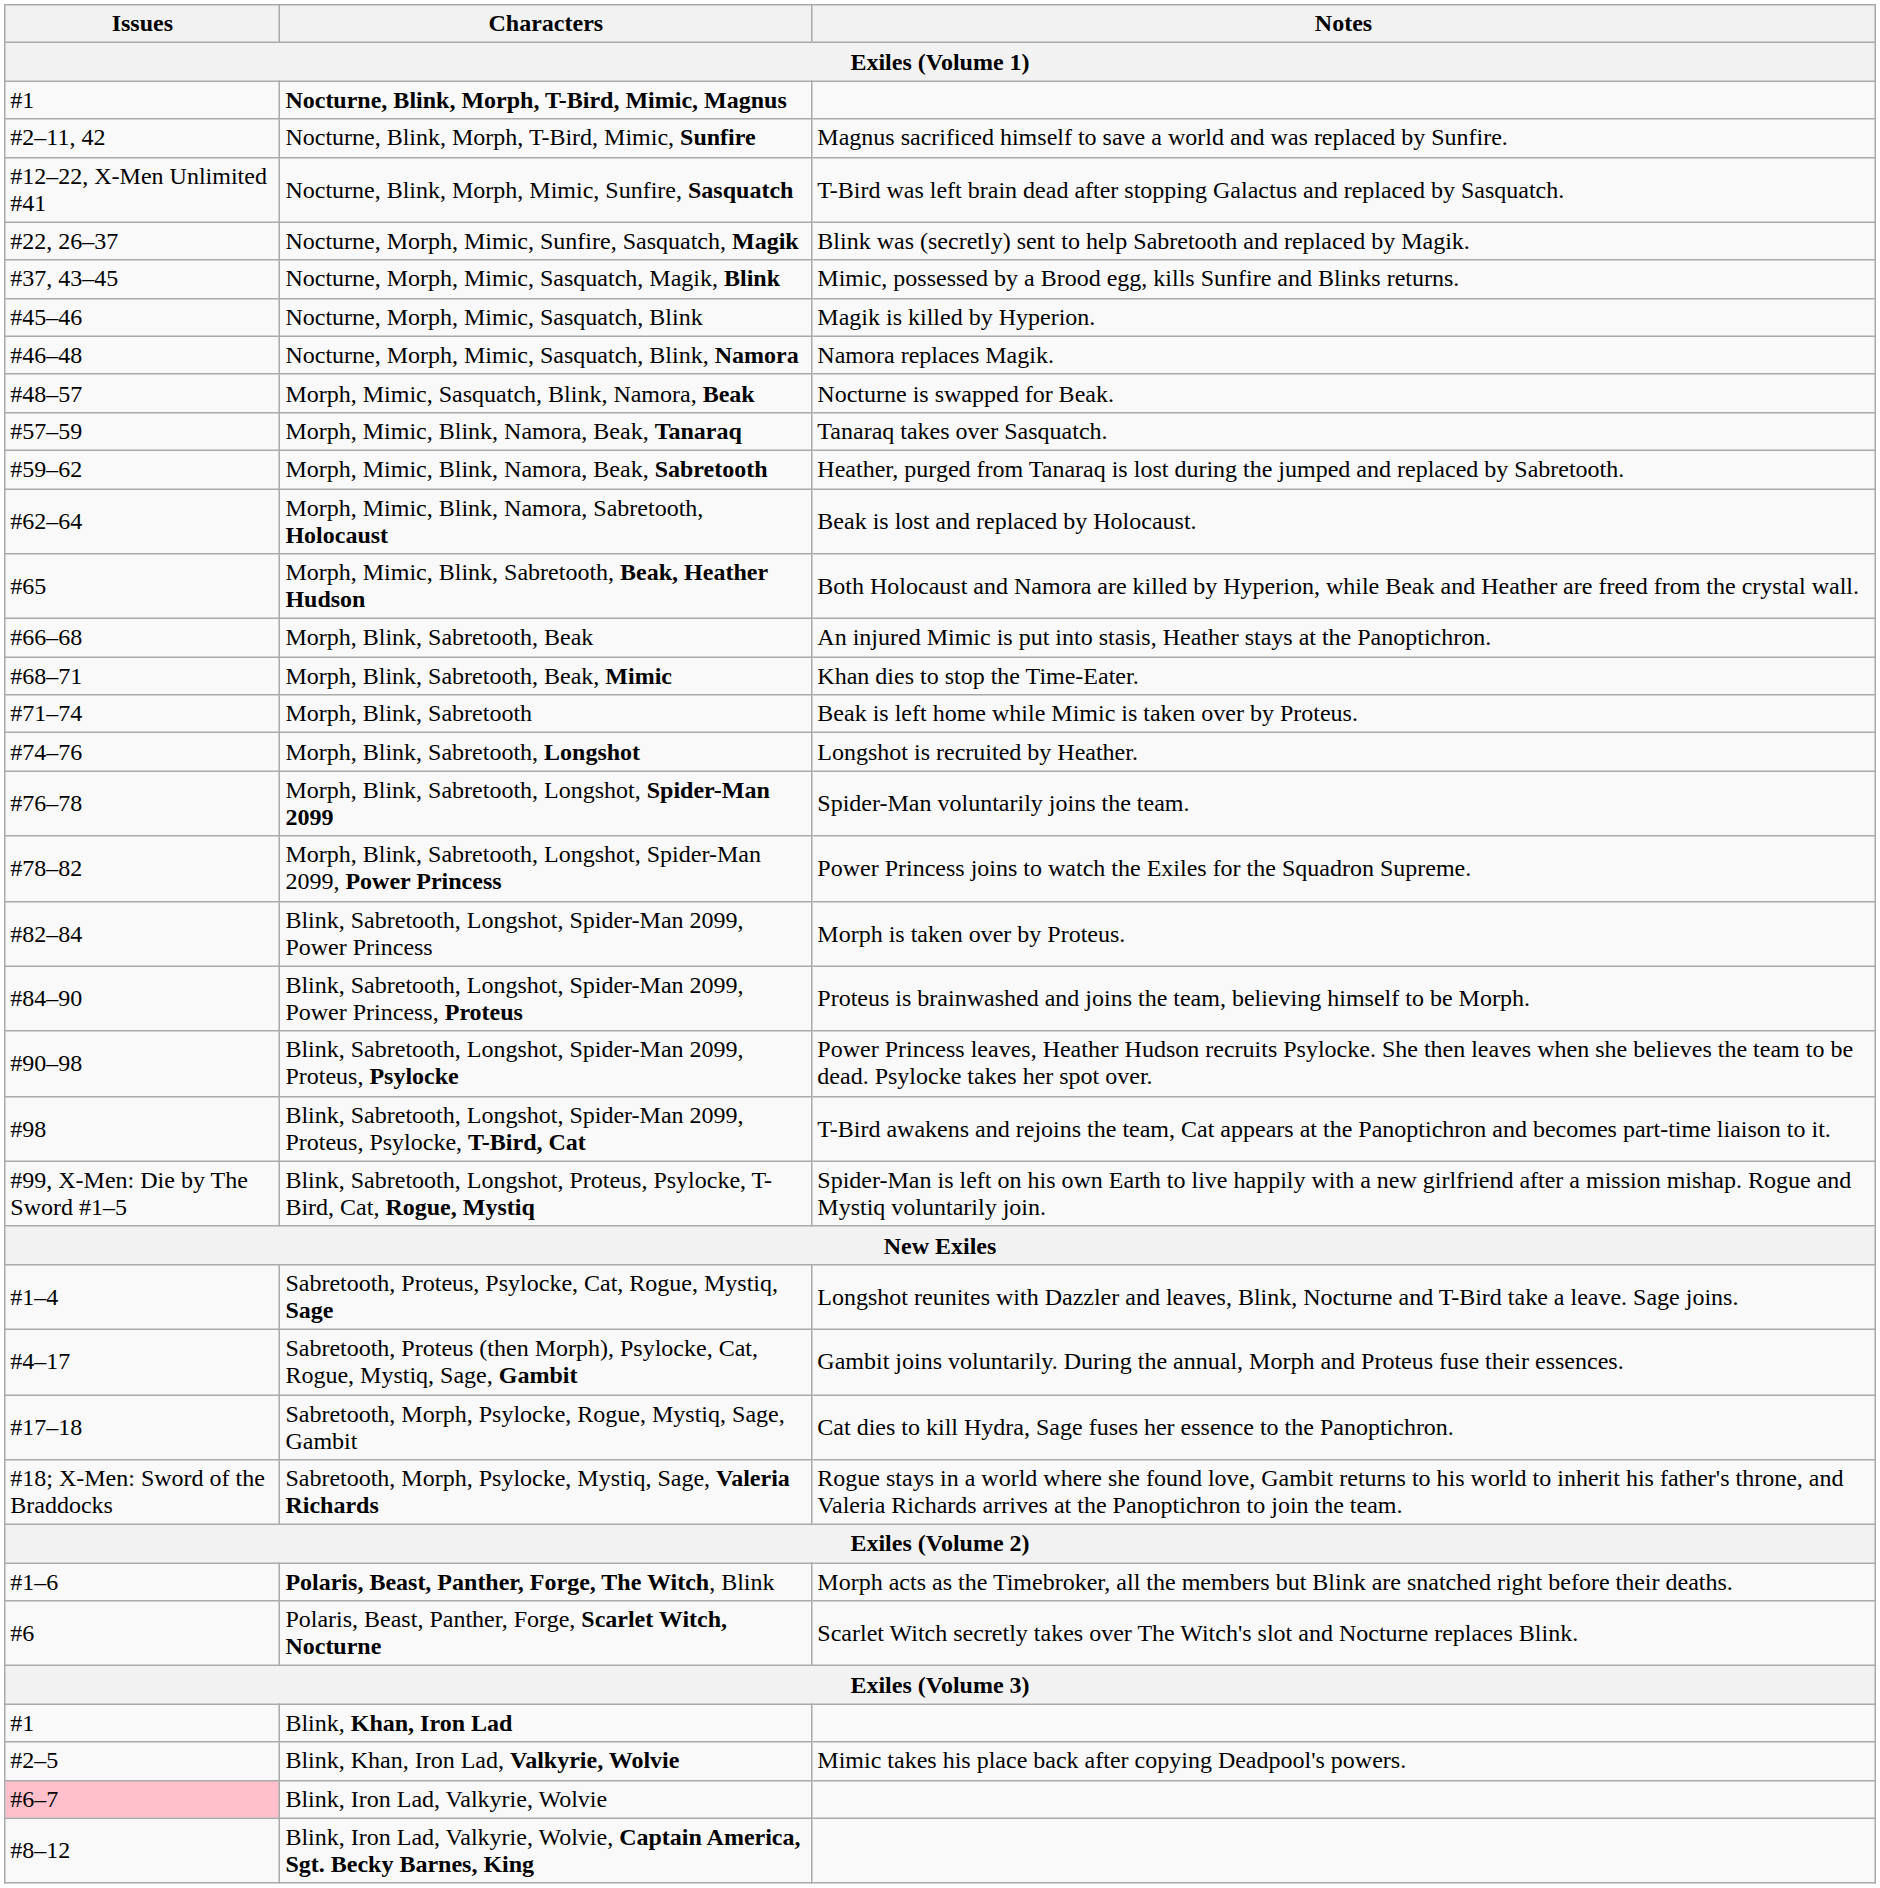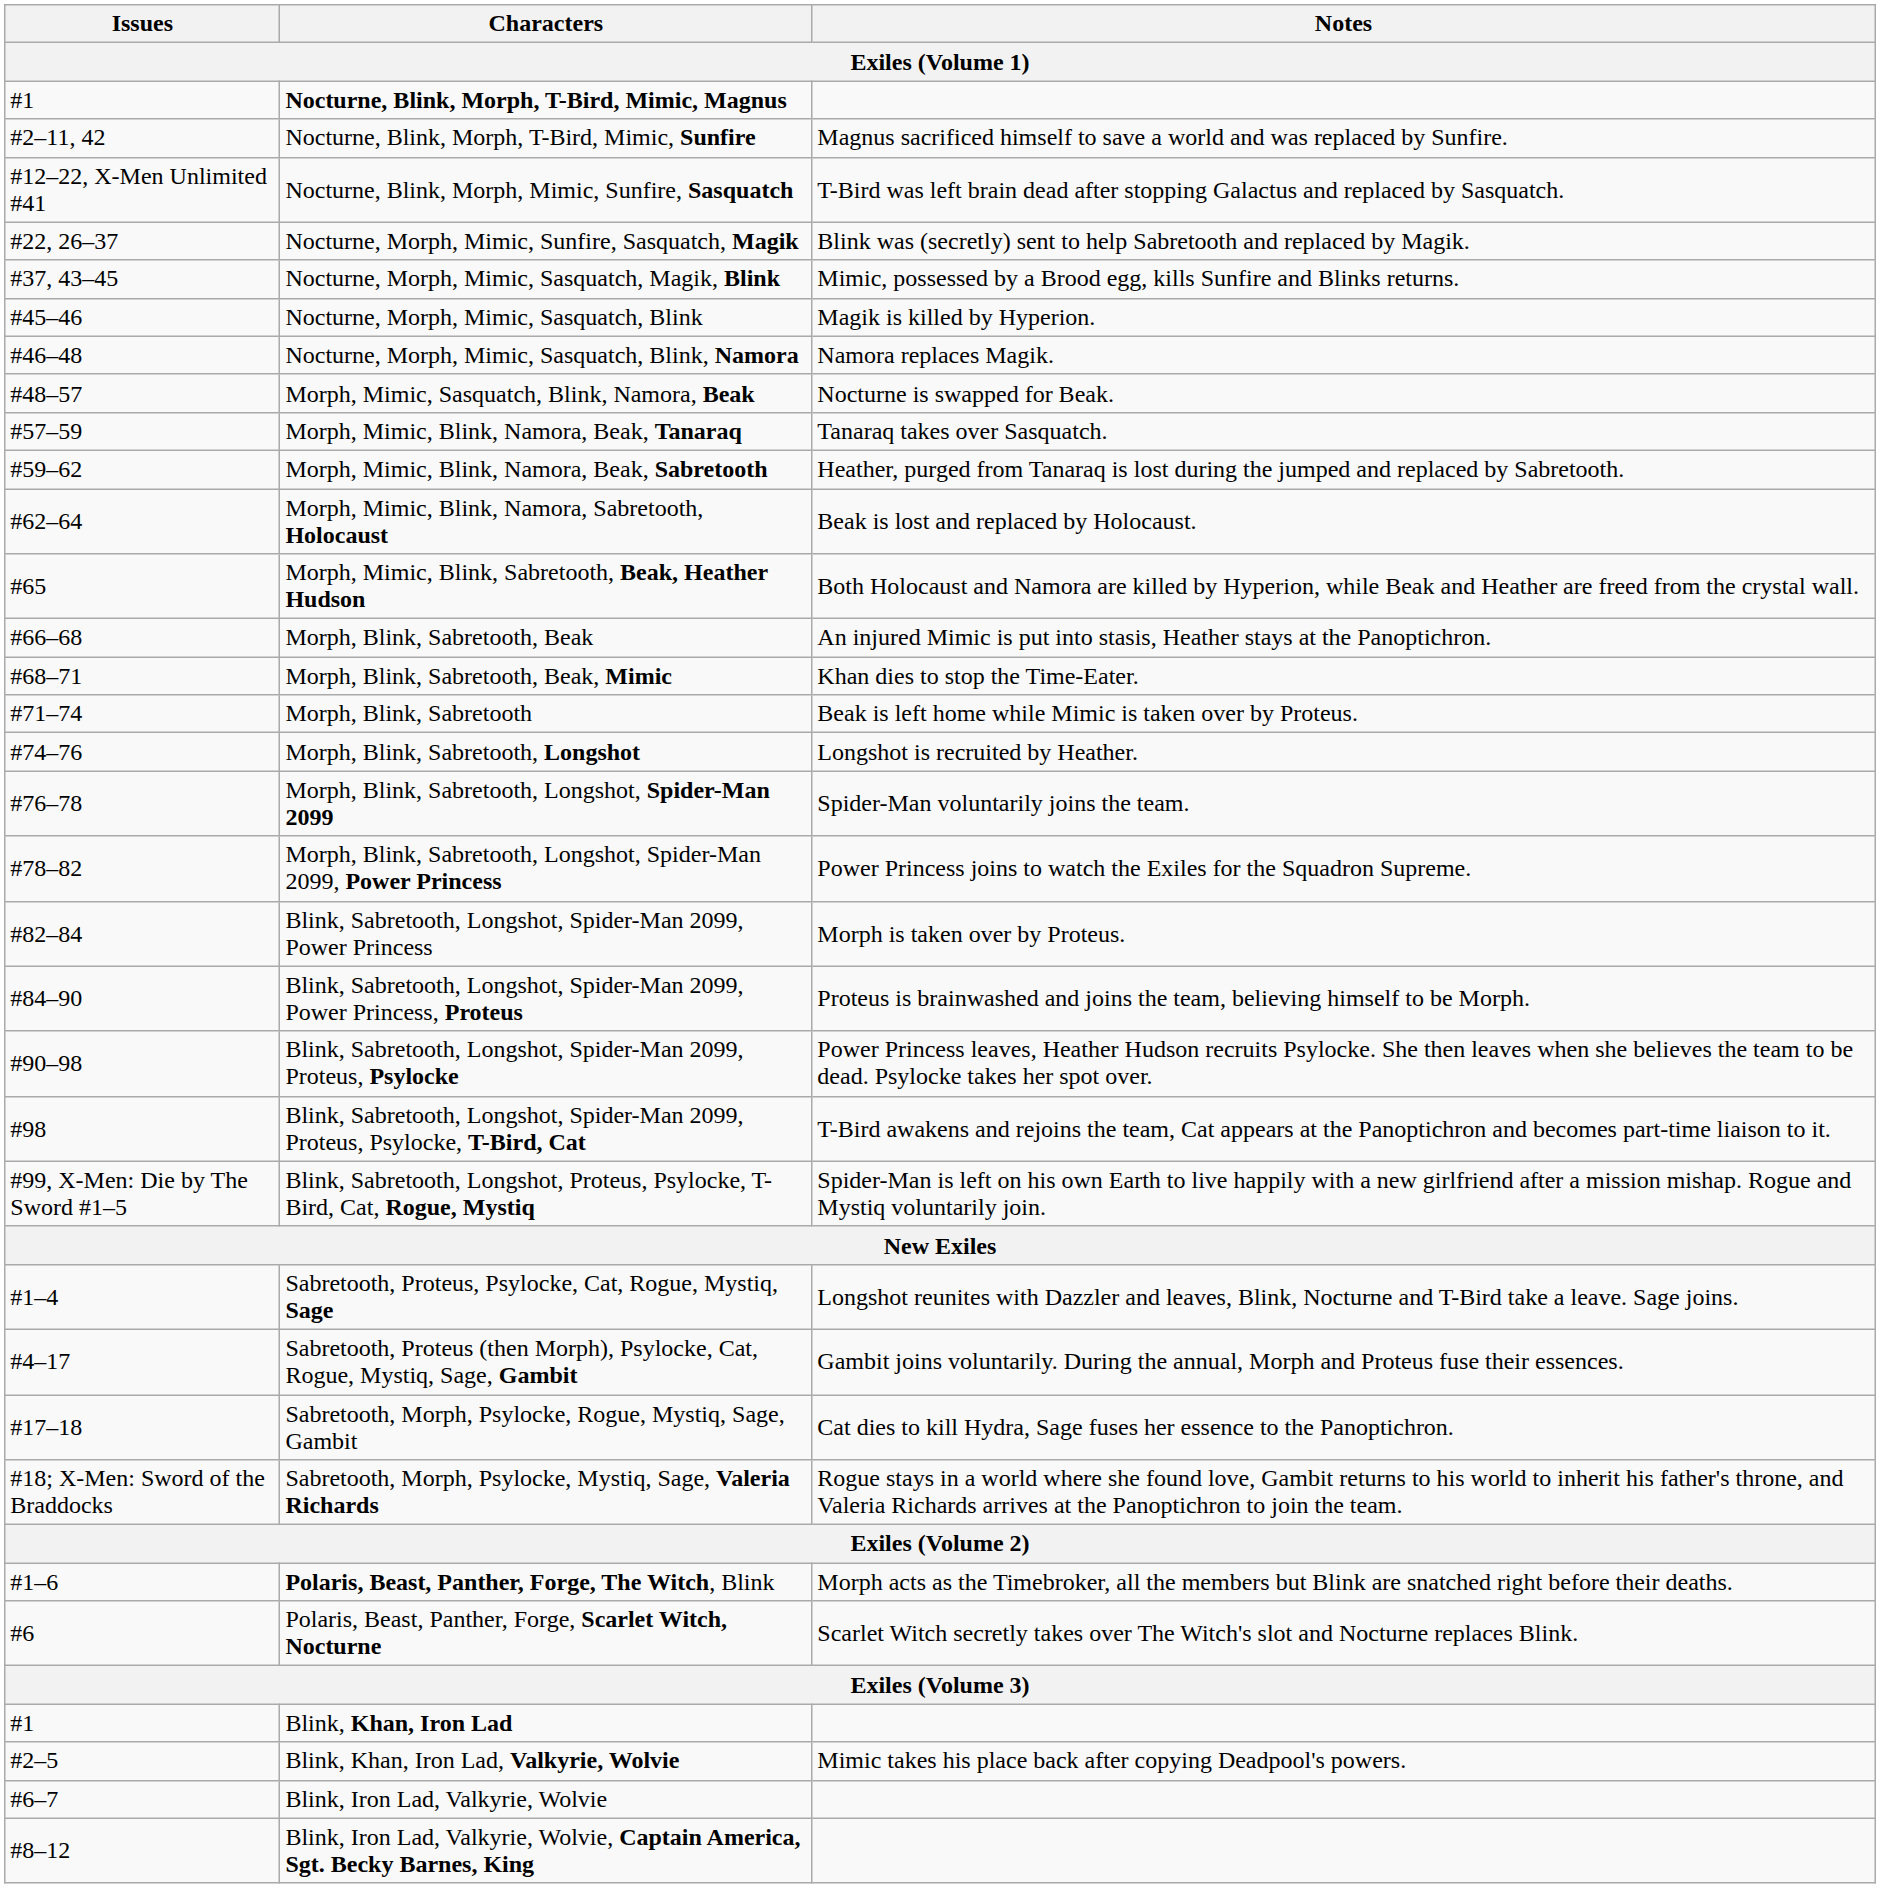(34, 1798) pink background -> (34, 1798) no background
